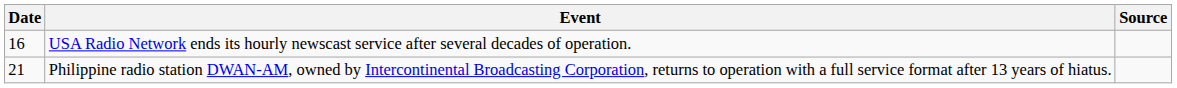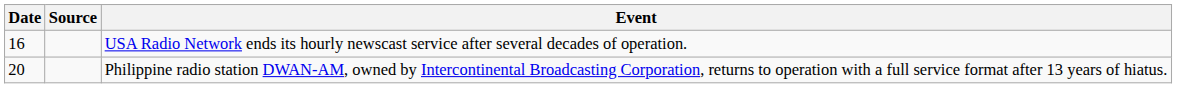columns swapped: (580, 17) <-> (1143, 17)
(17, 69) 21 -> (17, 69) 20
